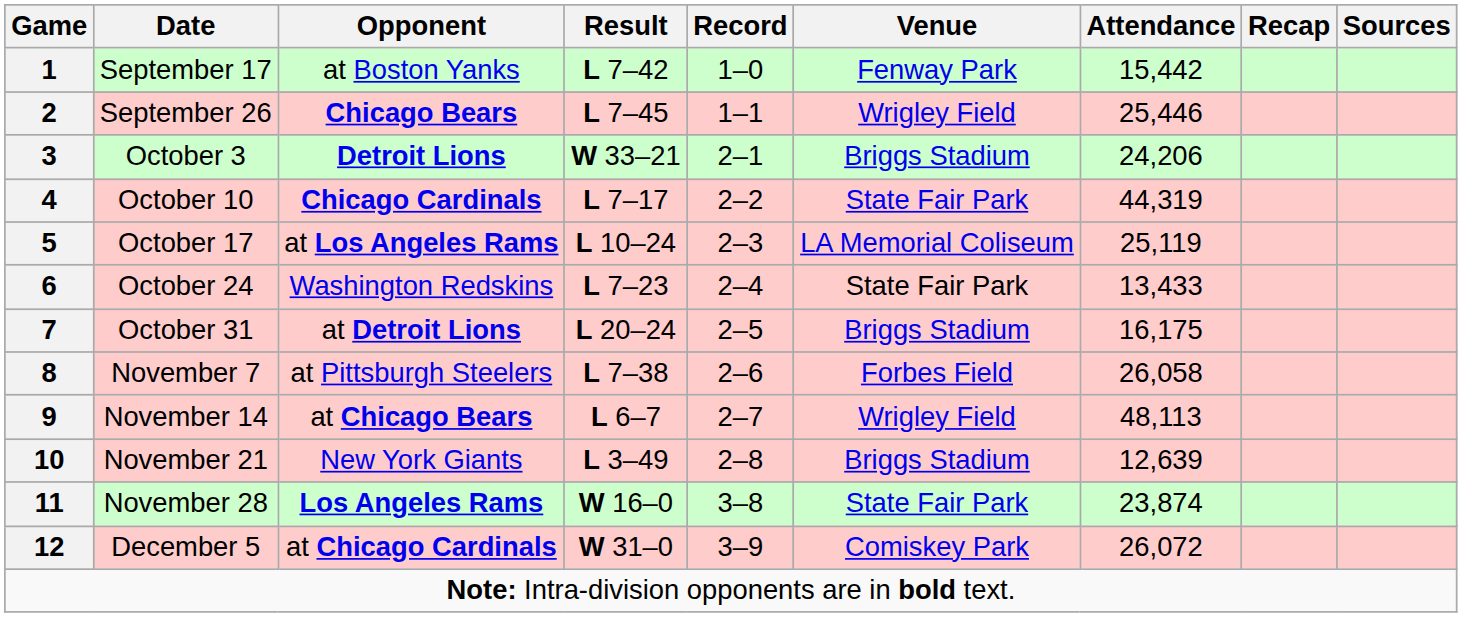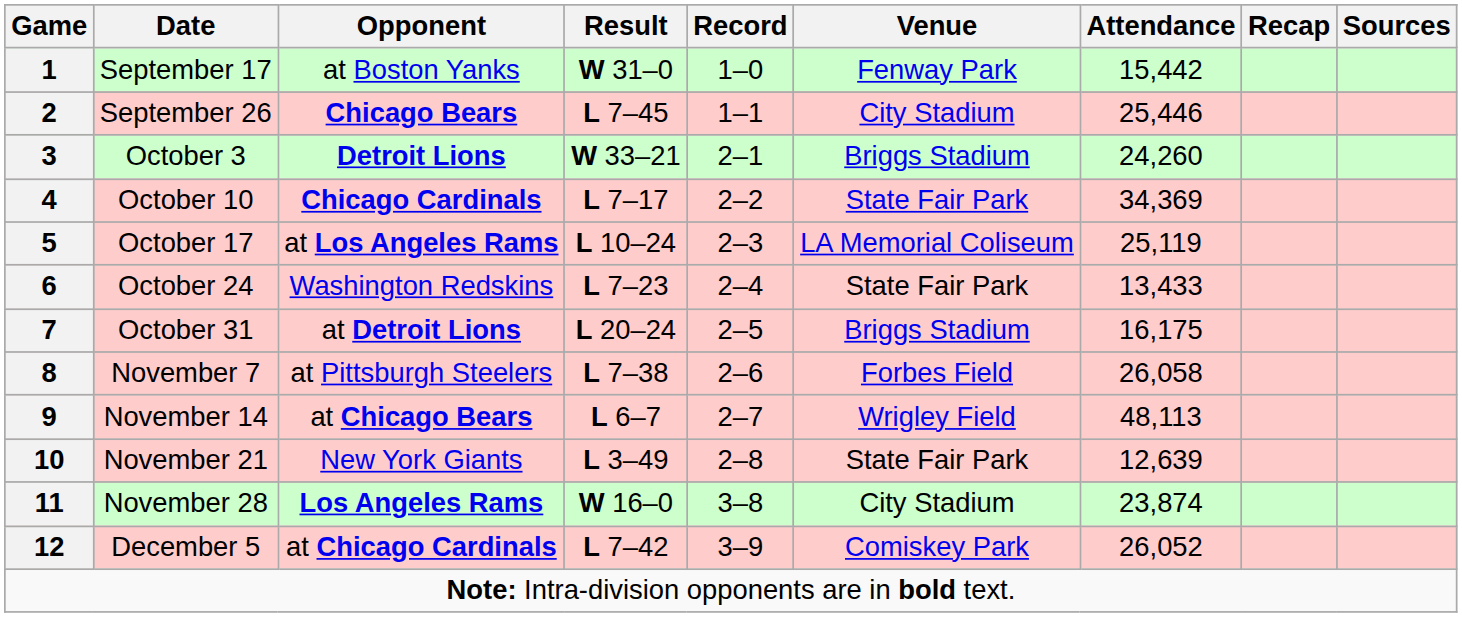(626, 69) L 7–42 -> (626, 69) W 31–0
(937, 112) Wrigley Field -> (937, 112) City Stadium
(1161, 156) 24,206 -> (1161, 156) 24,260
(1161, 199) 44,319 -> (1161, 199) 34,369
(937, 460) Briggs Stadium -> (937, 460) State Fair Park
(937, 503) State Fair Park -> (937, 503) City Stadium
(626, 546) W 31–0 -> (626, 546) L 7–42
(1161, 546) 26,072 -> (1161, 546) 26,052
